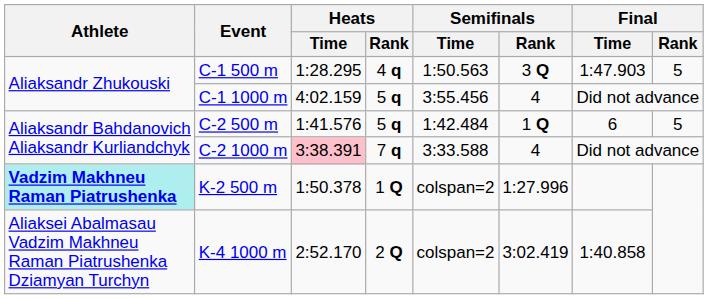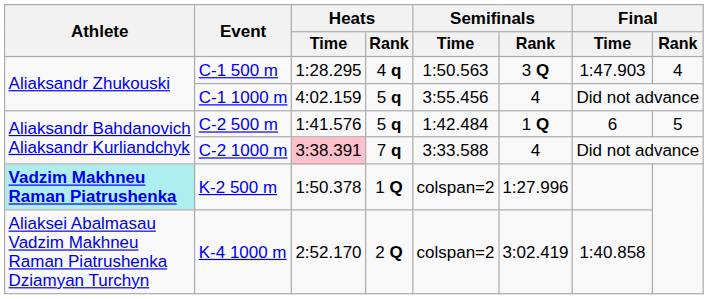(678, 71) 5 -> (678, 71) 4
